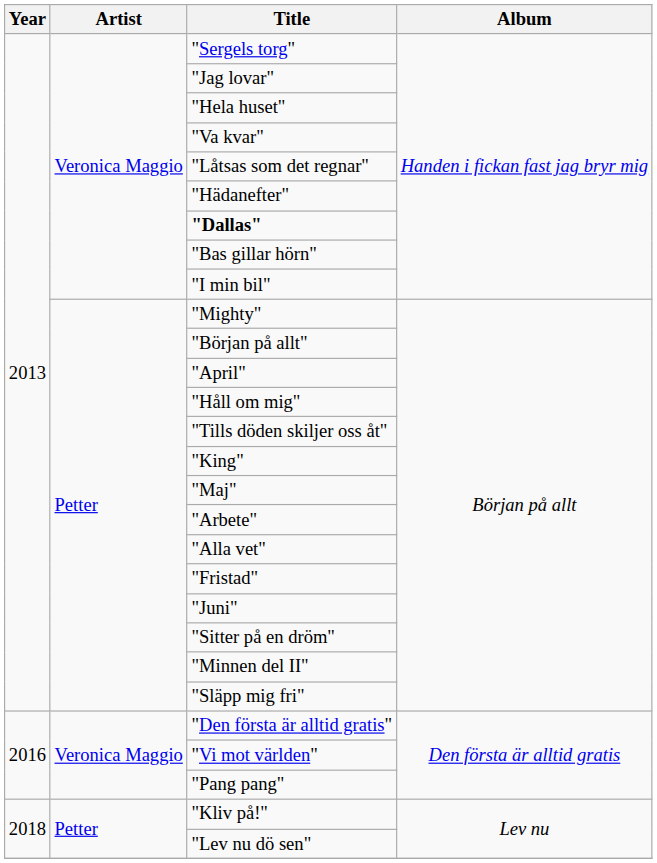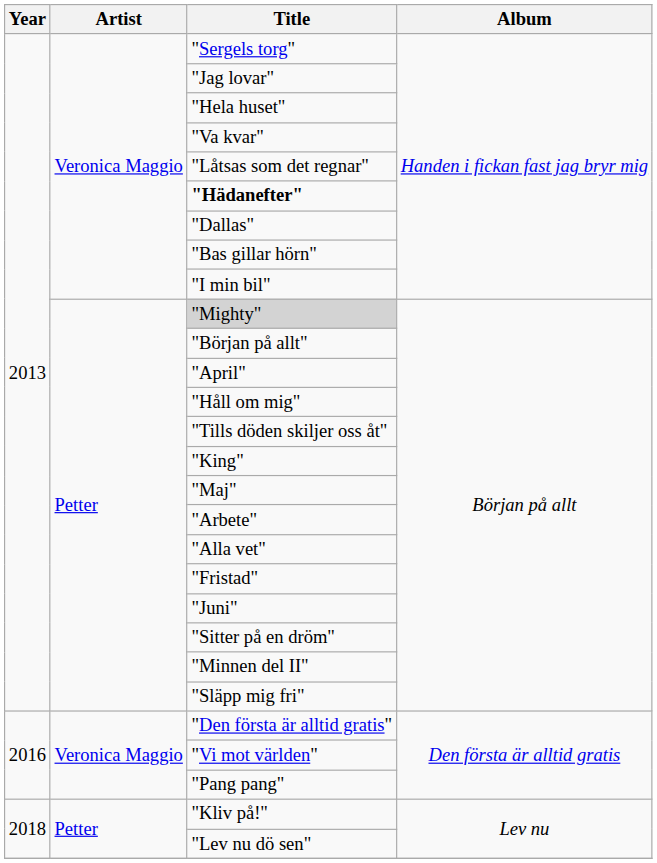(240, 195) normal -> (247, 195) bold
(226, 225) bold -> (223, 225) normal
(226, 313) no background -> (226, 313) lightgrey background
